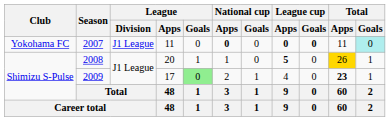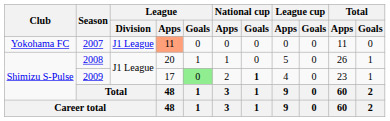(170, 44) no background -> (170, 44) lightsalmon background
(227, 44) bold -> (227, 44) normal
(286, 44) bold -> (286, 44) normal
(314, 44) bold -> (314, 44) normal
(370, 44) paleturquoise background -> (370, 44) no background
(286, 60) bold -> (286, 60) normal
(342, 60) gold background -> (342, 60) no background
(257, 76) normal -> (257, 76) bold
(342, 76) bold -> (342, 76) normal
